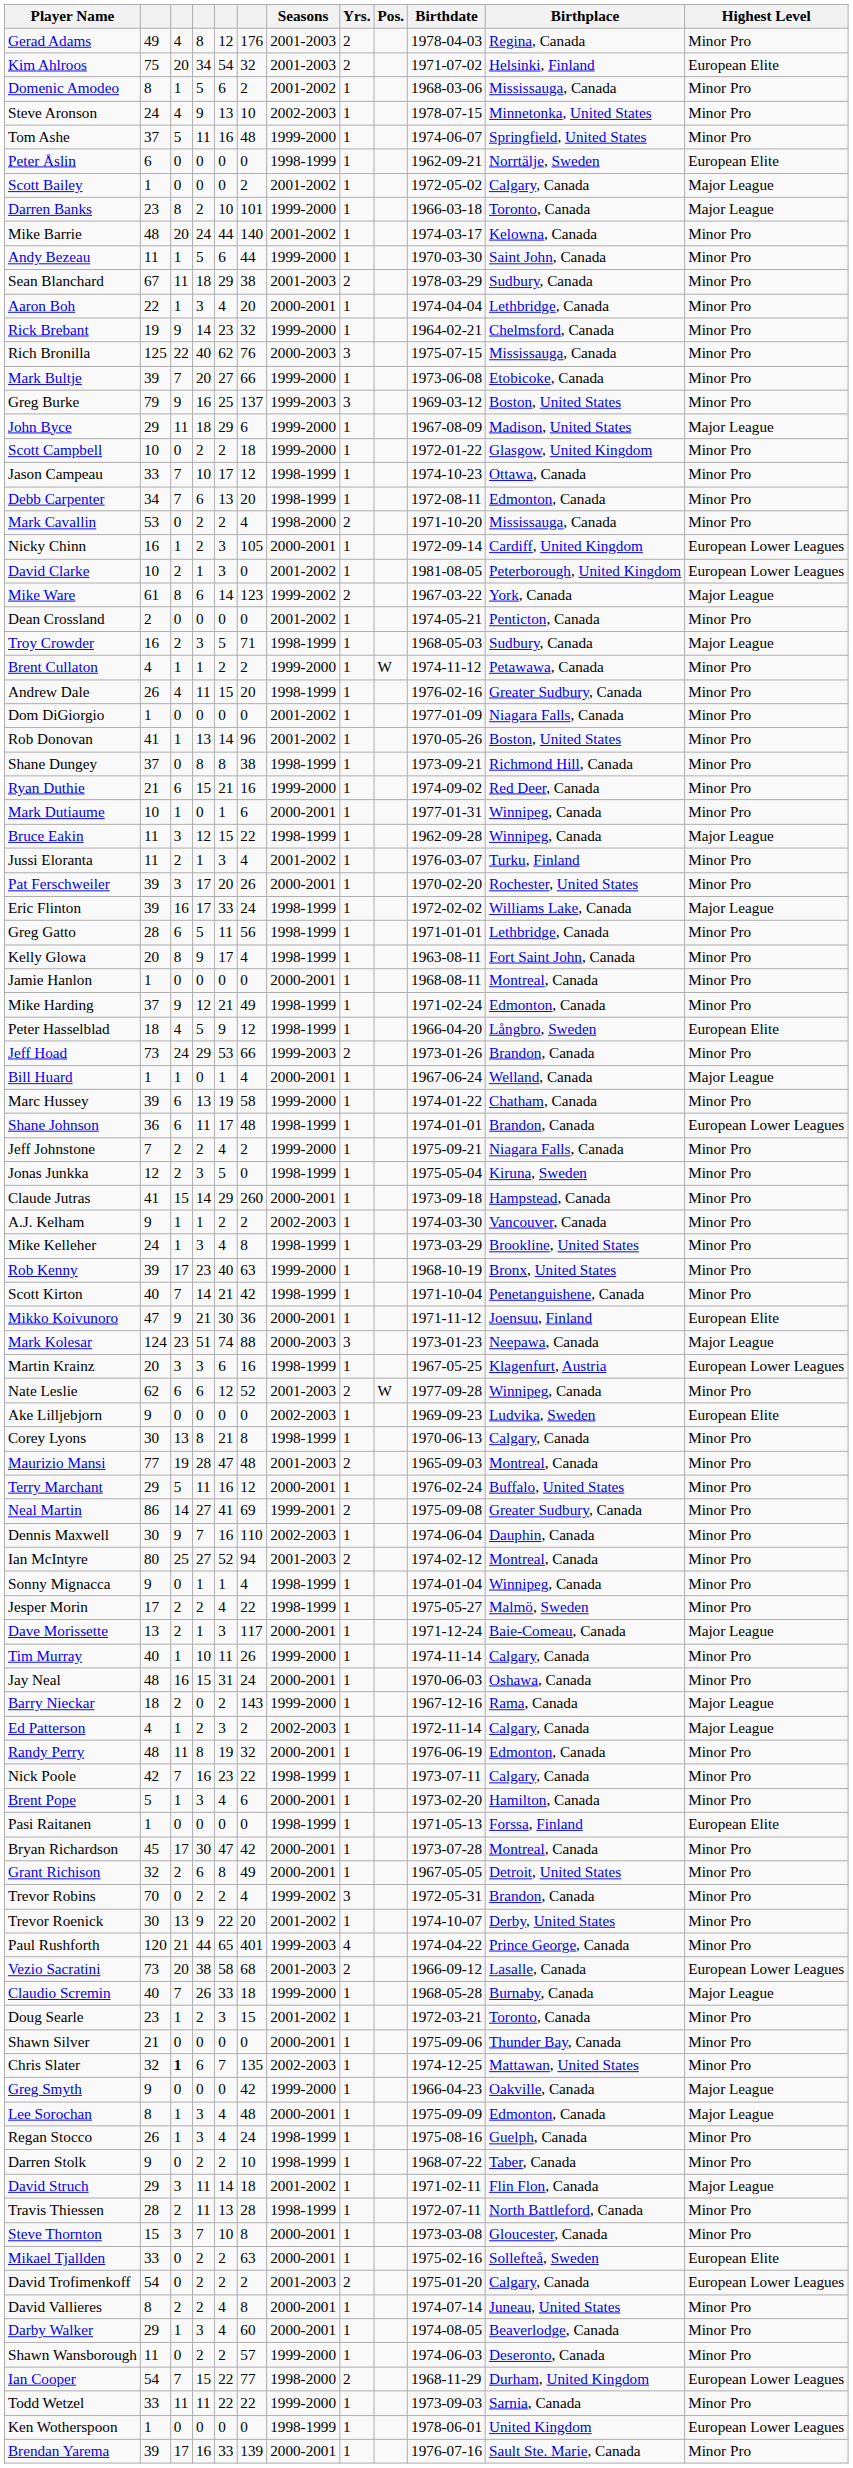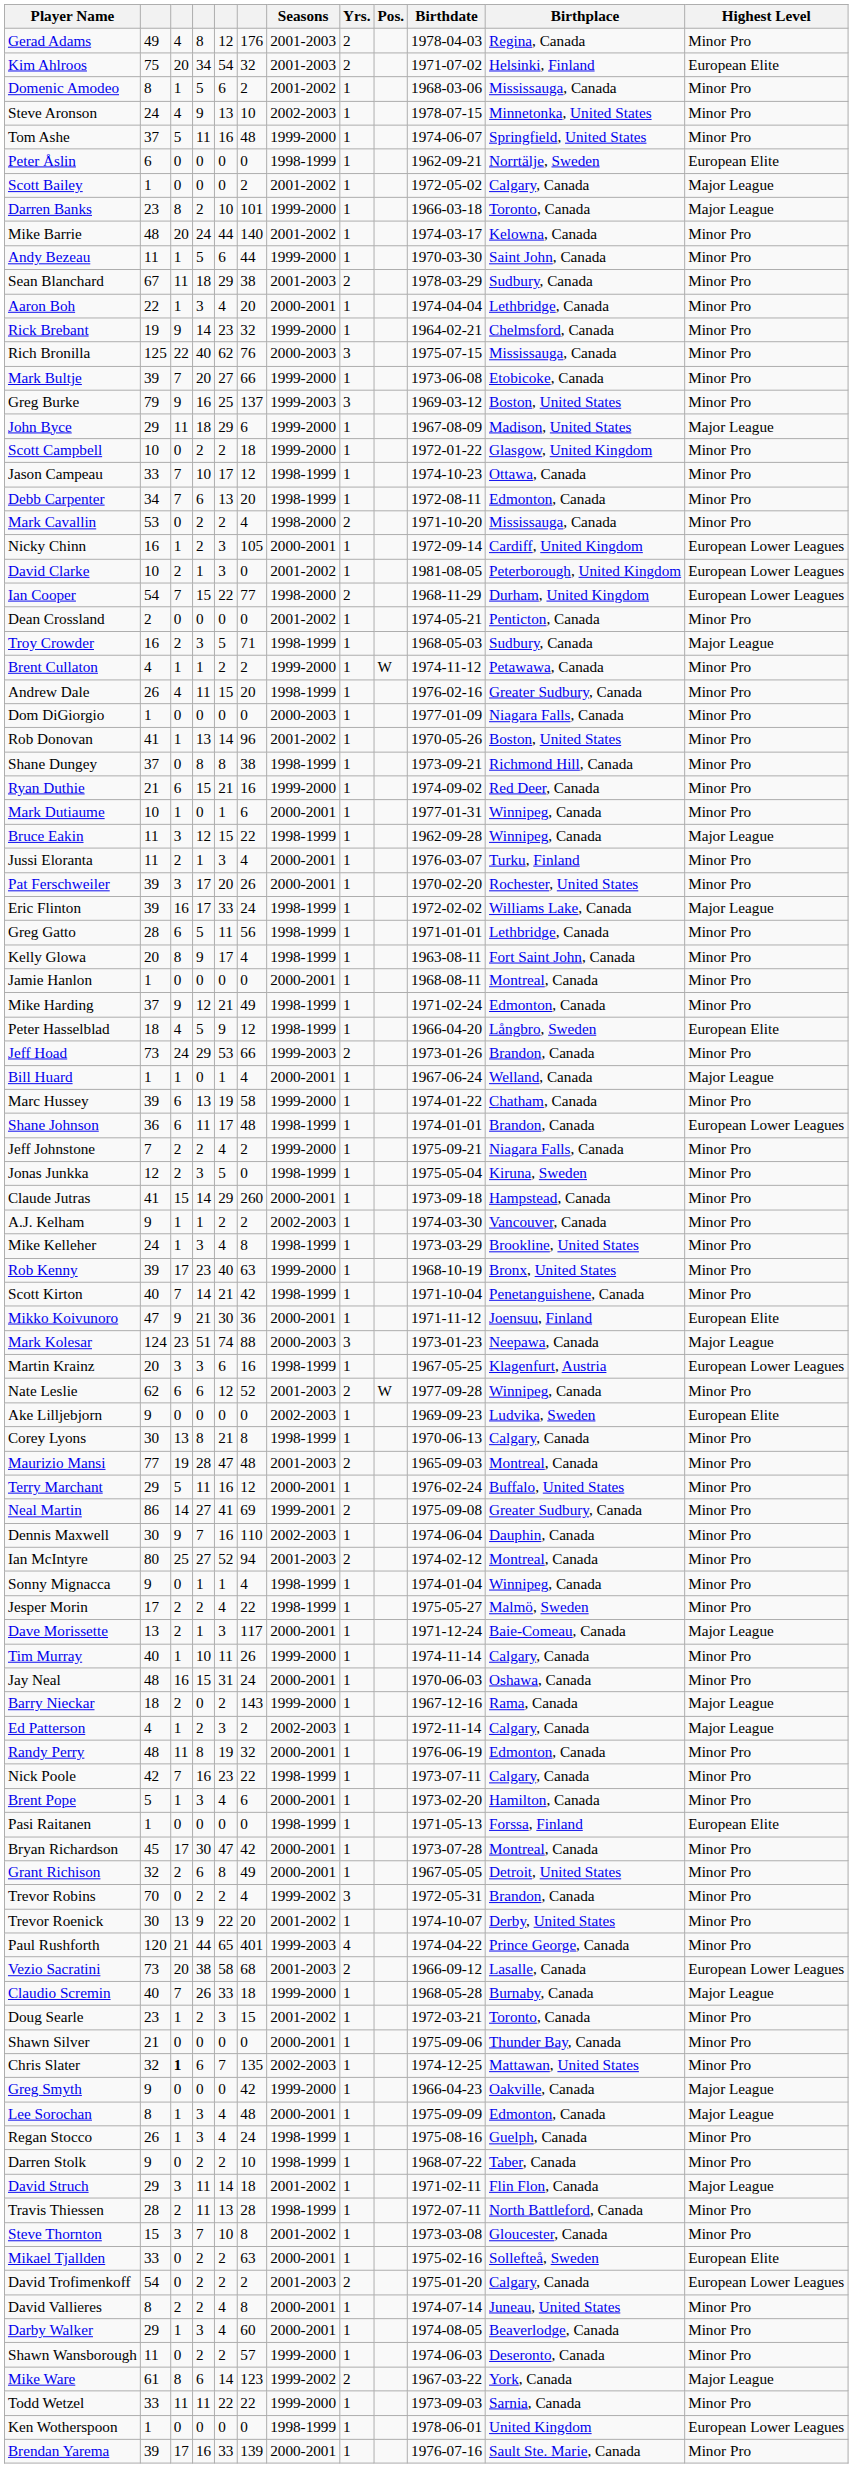rows swapped: (42, 2378) <-> (42, 595)
(303, 715) 2001-2002 -> (303, 715) 2000-2003
(303, 860) 2001-2002 -> (303, 860) 2000-2001
(303, 2234) 2000-2001 -> (303, 2234) 2001-2002
